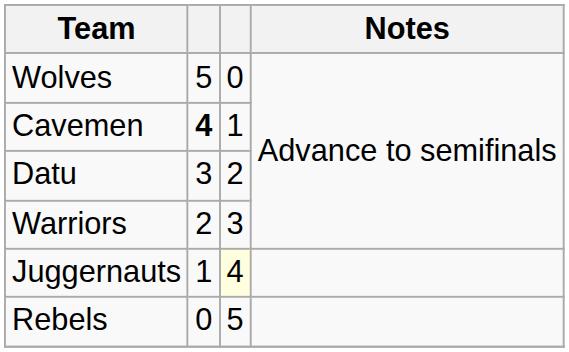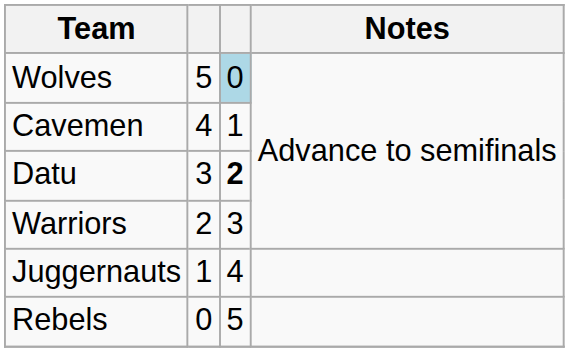(235, 77) no background -> (235, 77) lightblue background
(204, 126) bold -> (204, 126) normal
(235, 175) normal -> (235, 175) bold
(235, 272) lightyellow background -> (235, 272) no background
